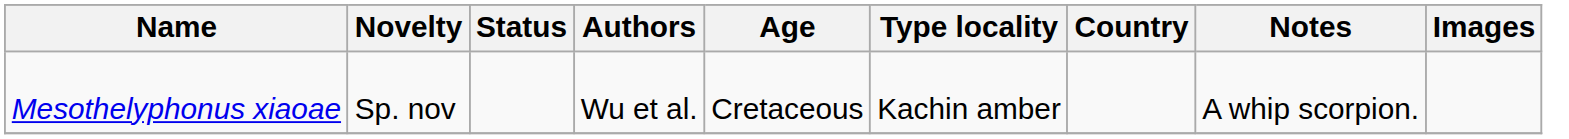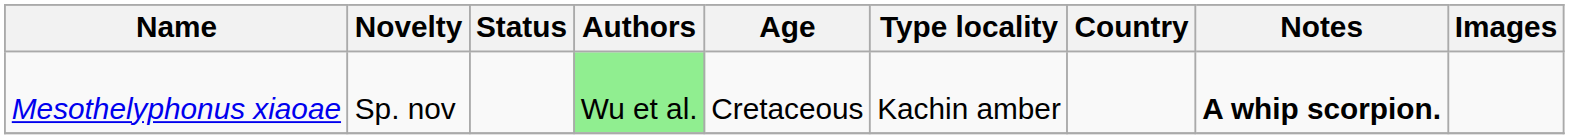(639, 108) no background -> (639, 108) lightgreen background
(1311, 108) normal -> (1322, 108) bold
